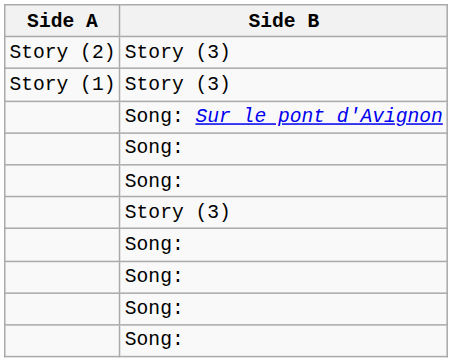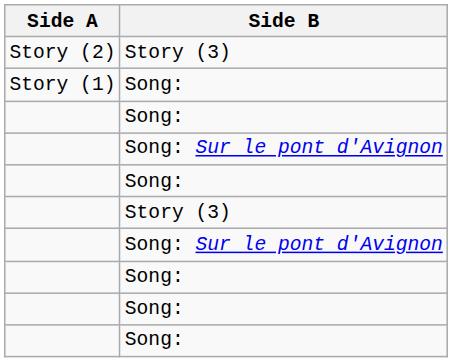(178, 85) Story (3) -> (154, 85) Song:
(284, 117) Song: Sur le pont d'Avignon -> (154, 117) Song:
(154, 149) Song: -> (284, 149) Song: Sur le pont d'Avignon
(154, 245) Song: -> (284, 245) Song: Sur le pont d'Avignon
